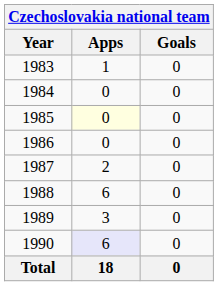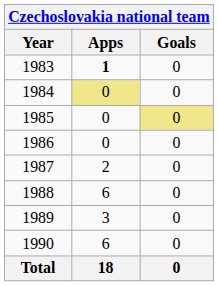(106, 67) normal -> (106, 67) bold
(106, 92) no background -> (106, 92) khaki background
(106, 117) lightyellow background -> (106, 117) no background
(176, 117) no background -> (176, 117) khaki background
(106, 243) lavender background -> (106, 243) no background
